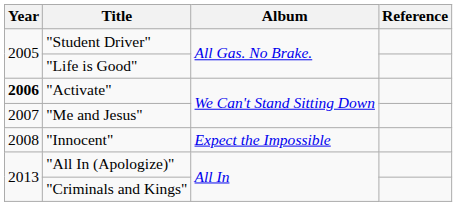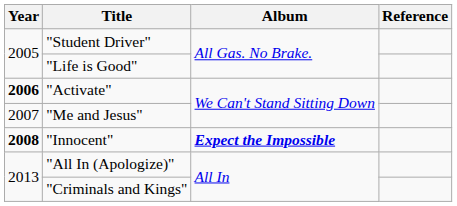(24, 139) normal -> (24, 139) bold
(263, 139) normal -> (265, 139) bold
